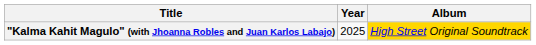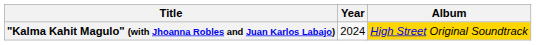(353, 31) 2025 -> (353, 31) 2024
